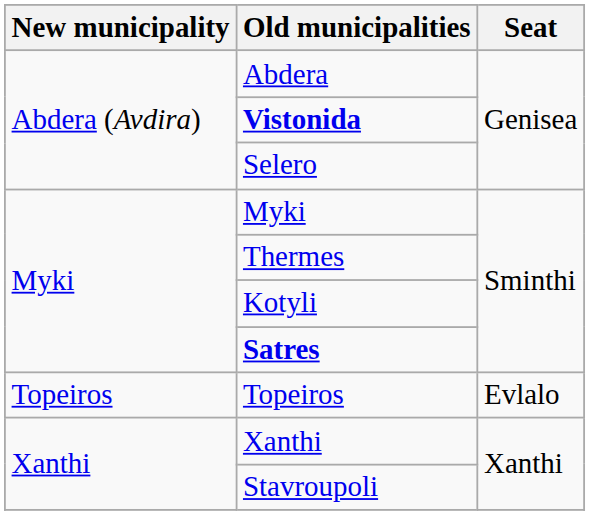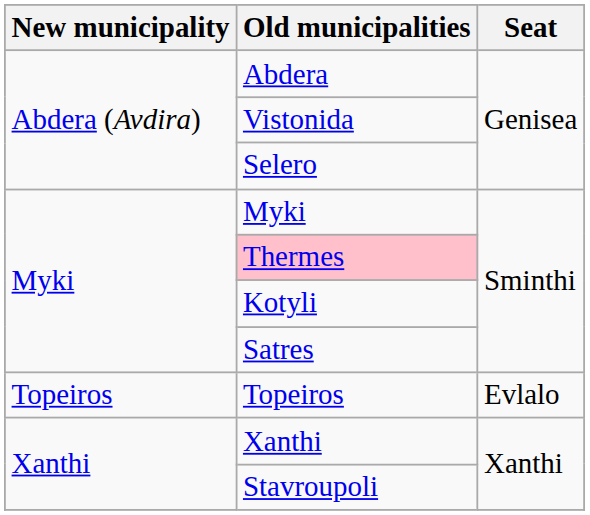(302, 119) bold -> (298, 119) normal
(294, 257) no background -> (294, 257) pink background
(281, 348) bold -> (278, 348) normal
